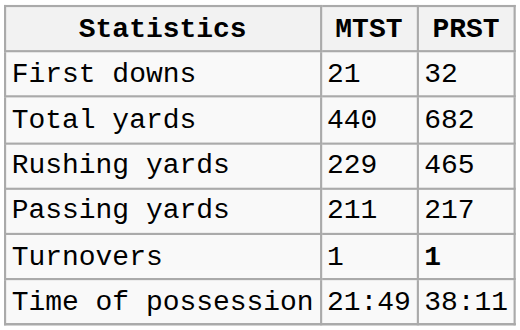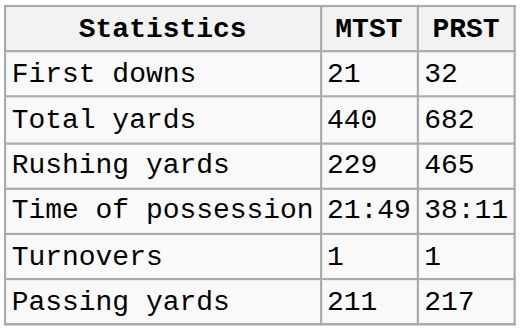rows swapped: (121, 211) <-> (163, 302)
(433, 257) bold -> (433, 257) normal
